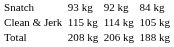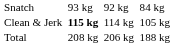(83, 22) normal -> (83, 22) bold
